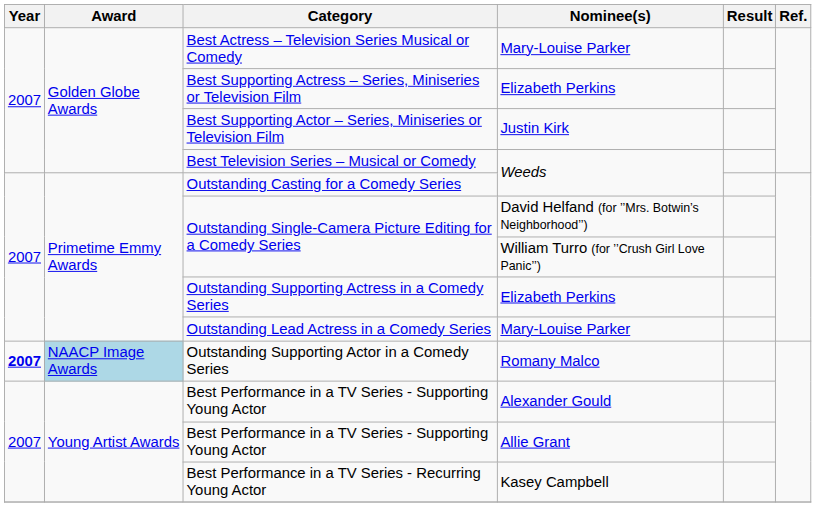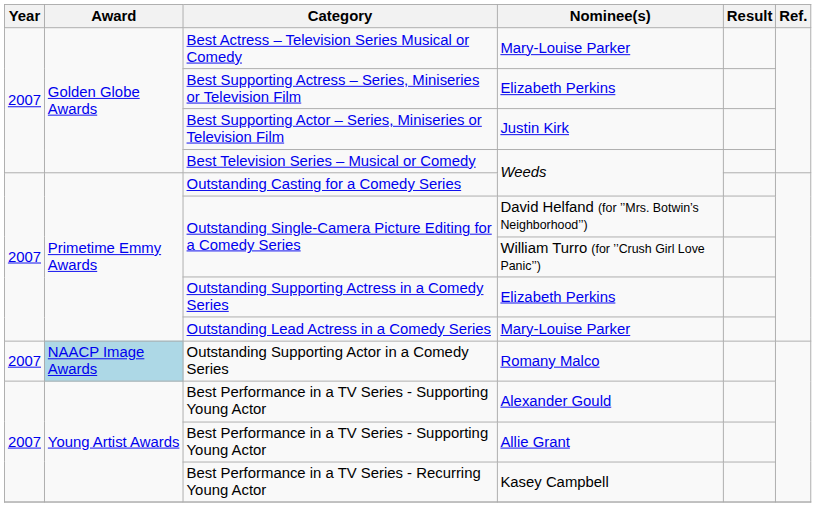(24, 361) bold -> (24, 361) normal
